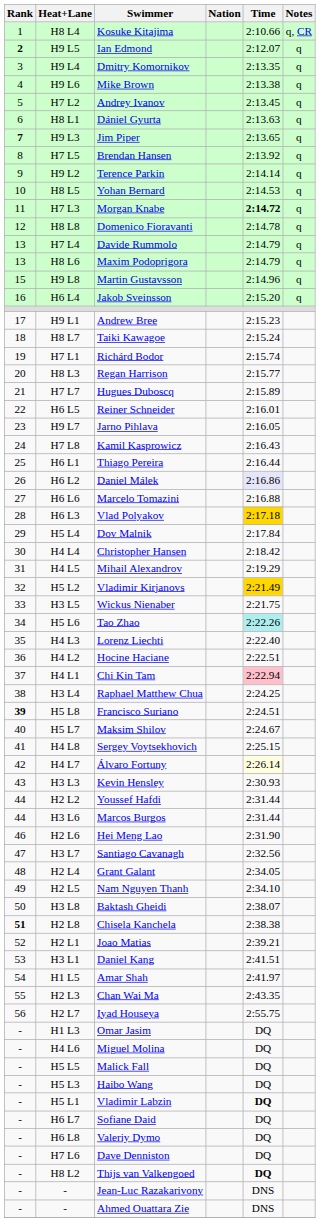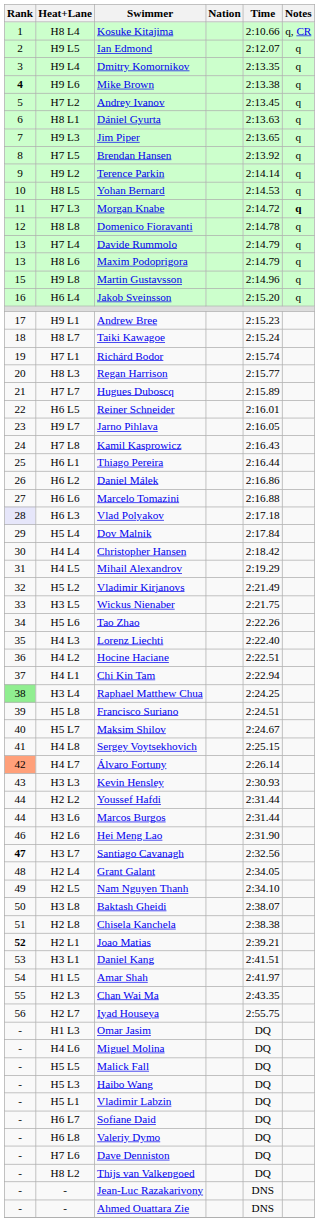(20, 48) bold -> (20, 48) normal
(20, 84) normal -> (20, 84) bold
(20, 137) bold -> (20, 137) normal
(263, 208) bold -> (263, 208) normal
(299, 208) normal -> (298, 208) bold
(263, 480) lavender background -> (263, 480) no background
(20, 515) no background -> (20, 515) lavender background
(263, 515) gold background -> (263, 515) no background
(263, 586) gold background -> (263, 586) no background
(263, 622) paleturquoise background -> (263, 622) no background
(263, 675) pink background -> (263, 675) no background
(20, 693) no background -> (20, 693) lightgreen background
(20, 711) bold -> (20, 711) normal
(20, 764) no background -> (20, 764) lightsalmon background
(263, 764) lightyellow background -> (263, 764) no background
(20, 853) normal -> (20, 853) bold
(20, 924) bold -> (20, 924) normal
(20, 942) normal -> (20, 942) bold
(263, 1102) bold -> (263, 1102) normal
(263, 1173) bold -> (263, 1173) normal
